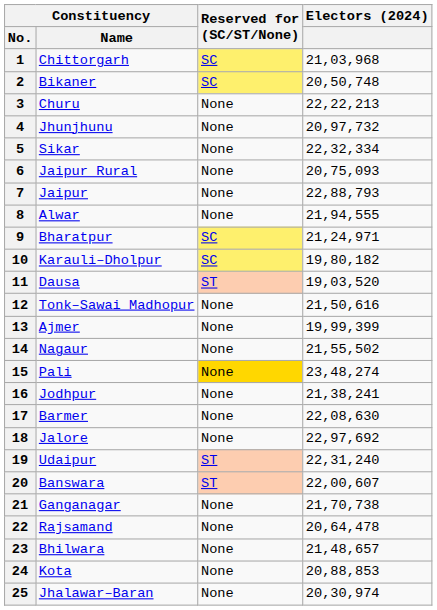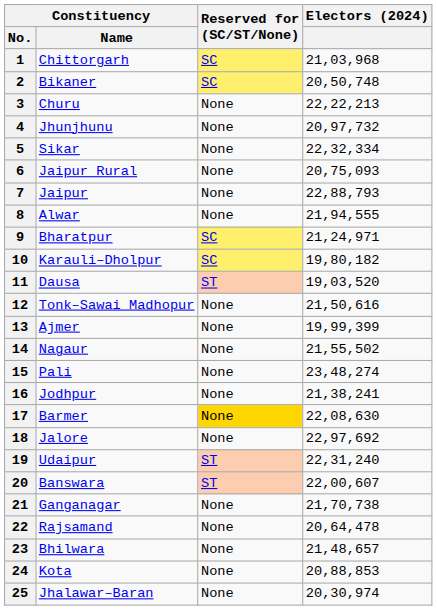(217, 372) gold background -> (217, 372) no background
(217, 416) no background -> (217, 416) gold background
